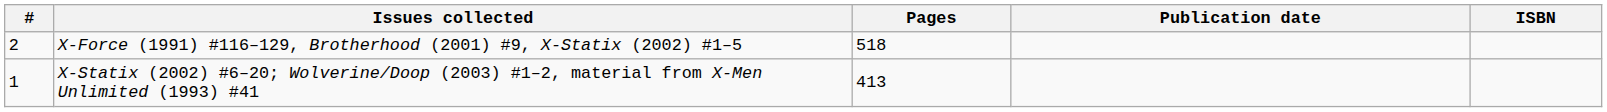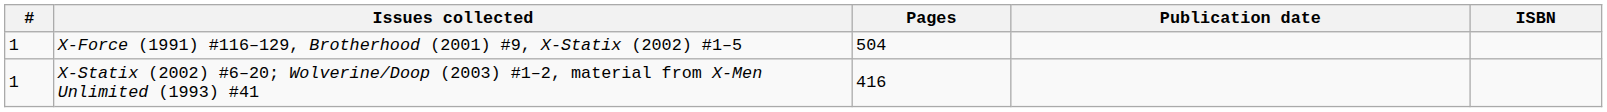(14, 46) 2 -> (14, 46) 1
(871, 46) 518 -> (871, 46) 504
(871, 83) 413 -> (871, 83) 416
